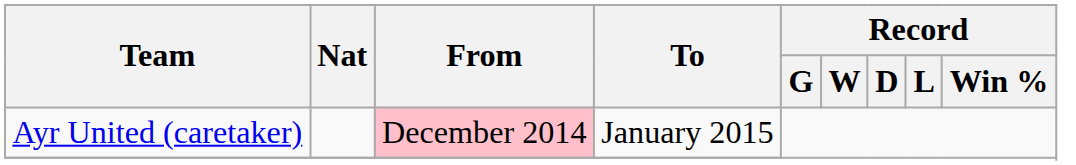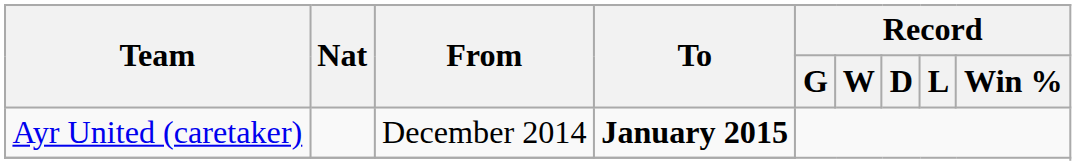(484, 132) pink background -> (484, 132) no background
(688, 132) normal -> (695, 132) bold
